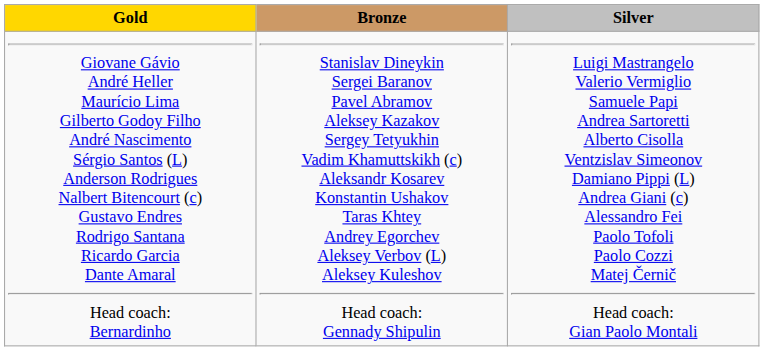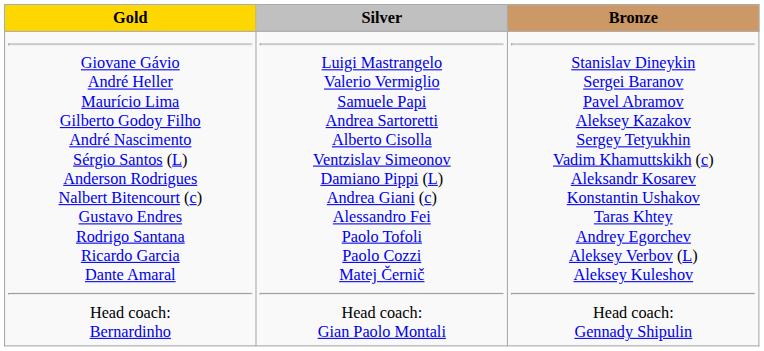columns swapped: (633, 18) <-> (382, 18)
